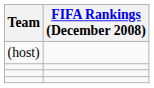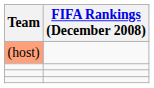(24, 52) no background -> (24, 52) lightsalmon background
